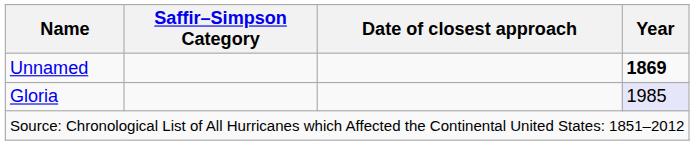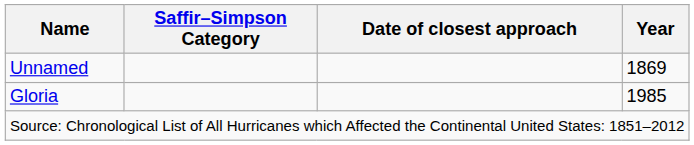(646, 67) bold -> (646, 67) normal
(646, 96) lavender background -> (646, 96) no background
